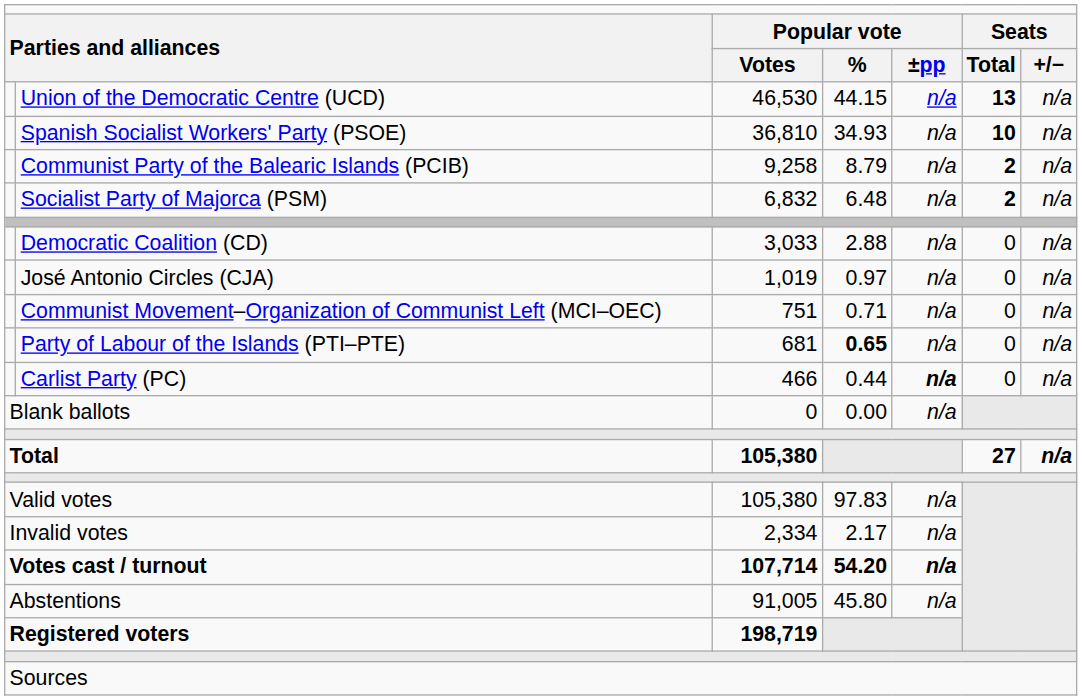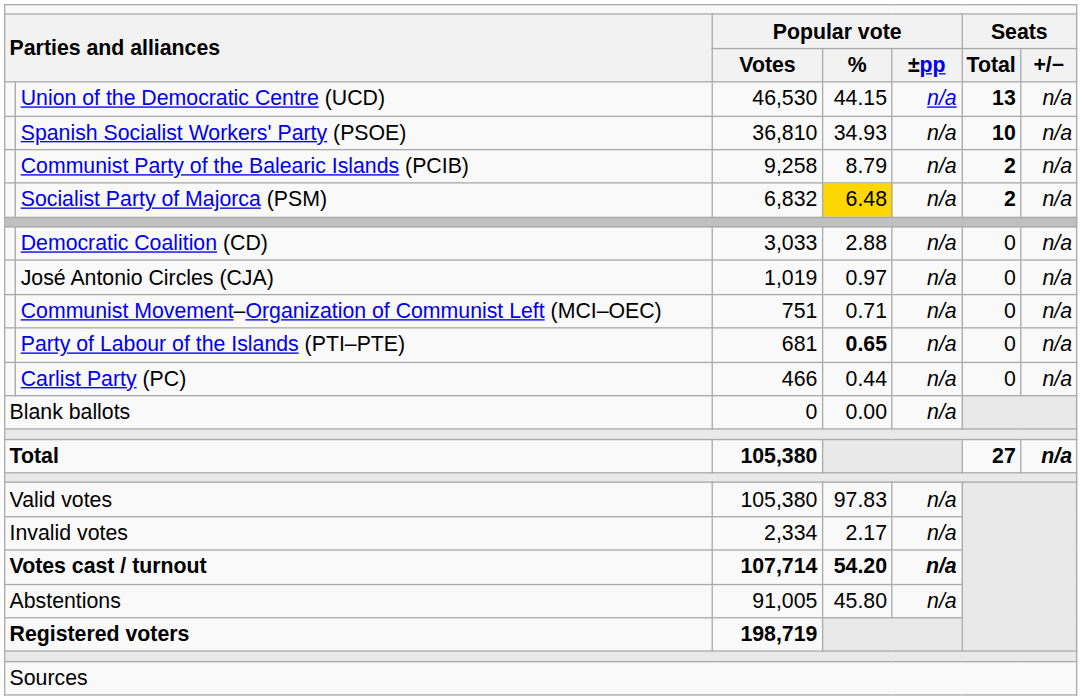(866, 199) no background -> (866, 199) gold background
(941, 378) bold -> (942, 378) normal
